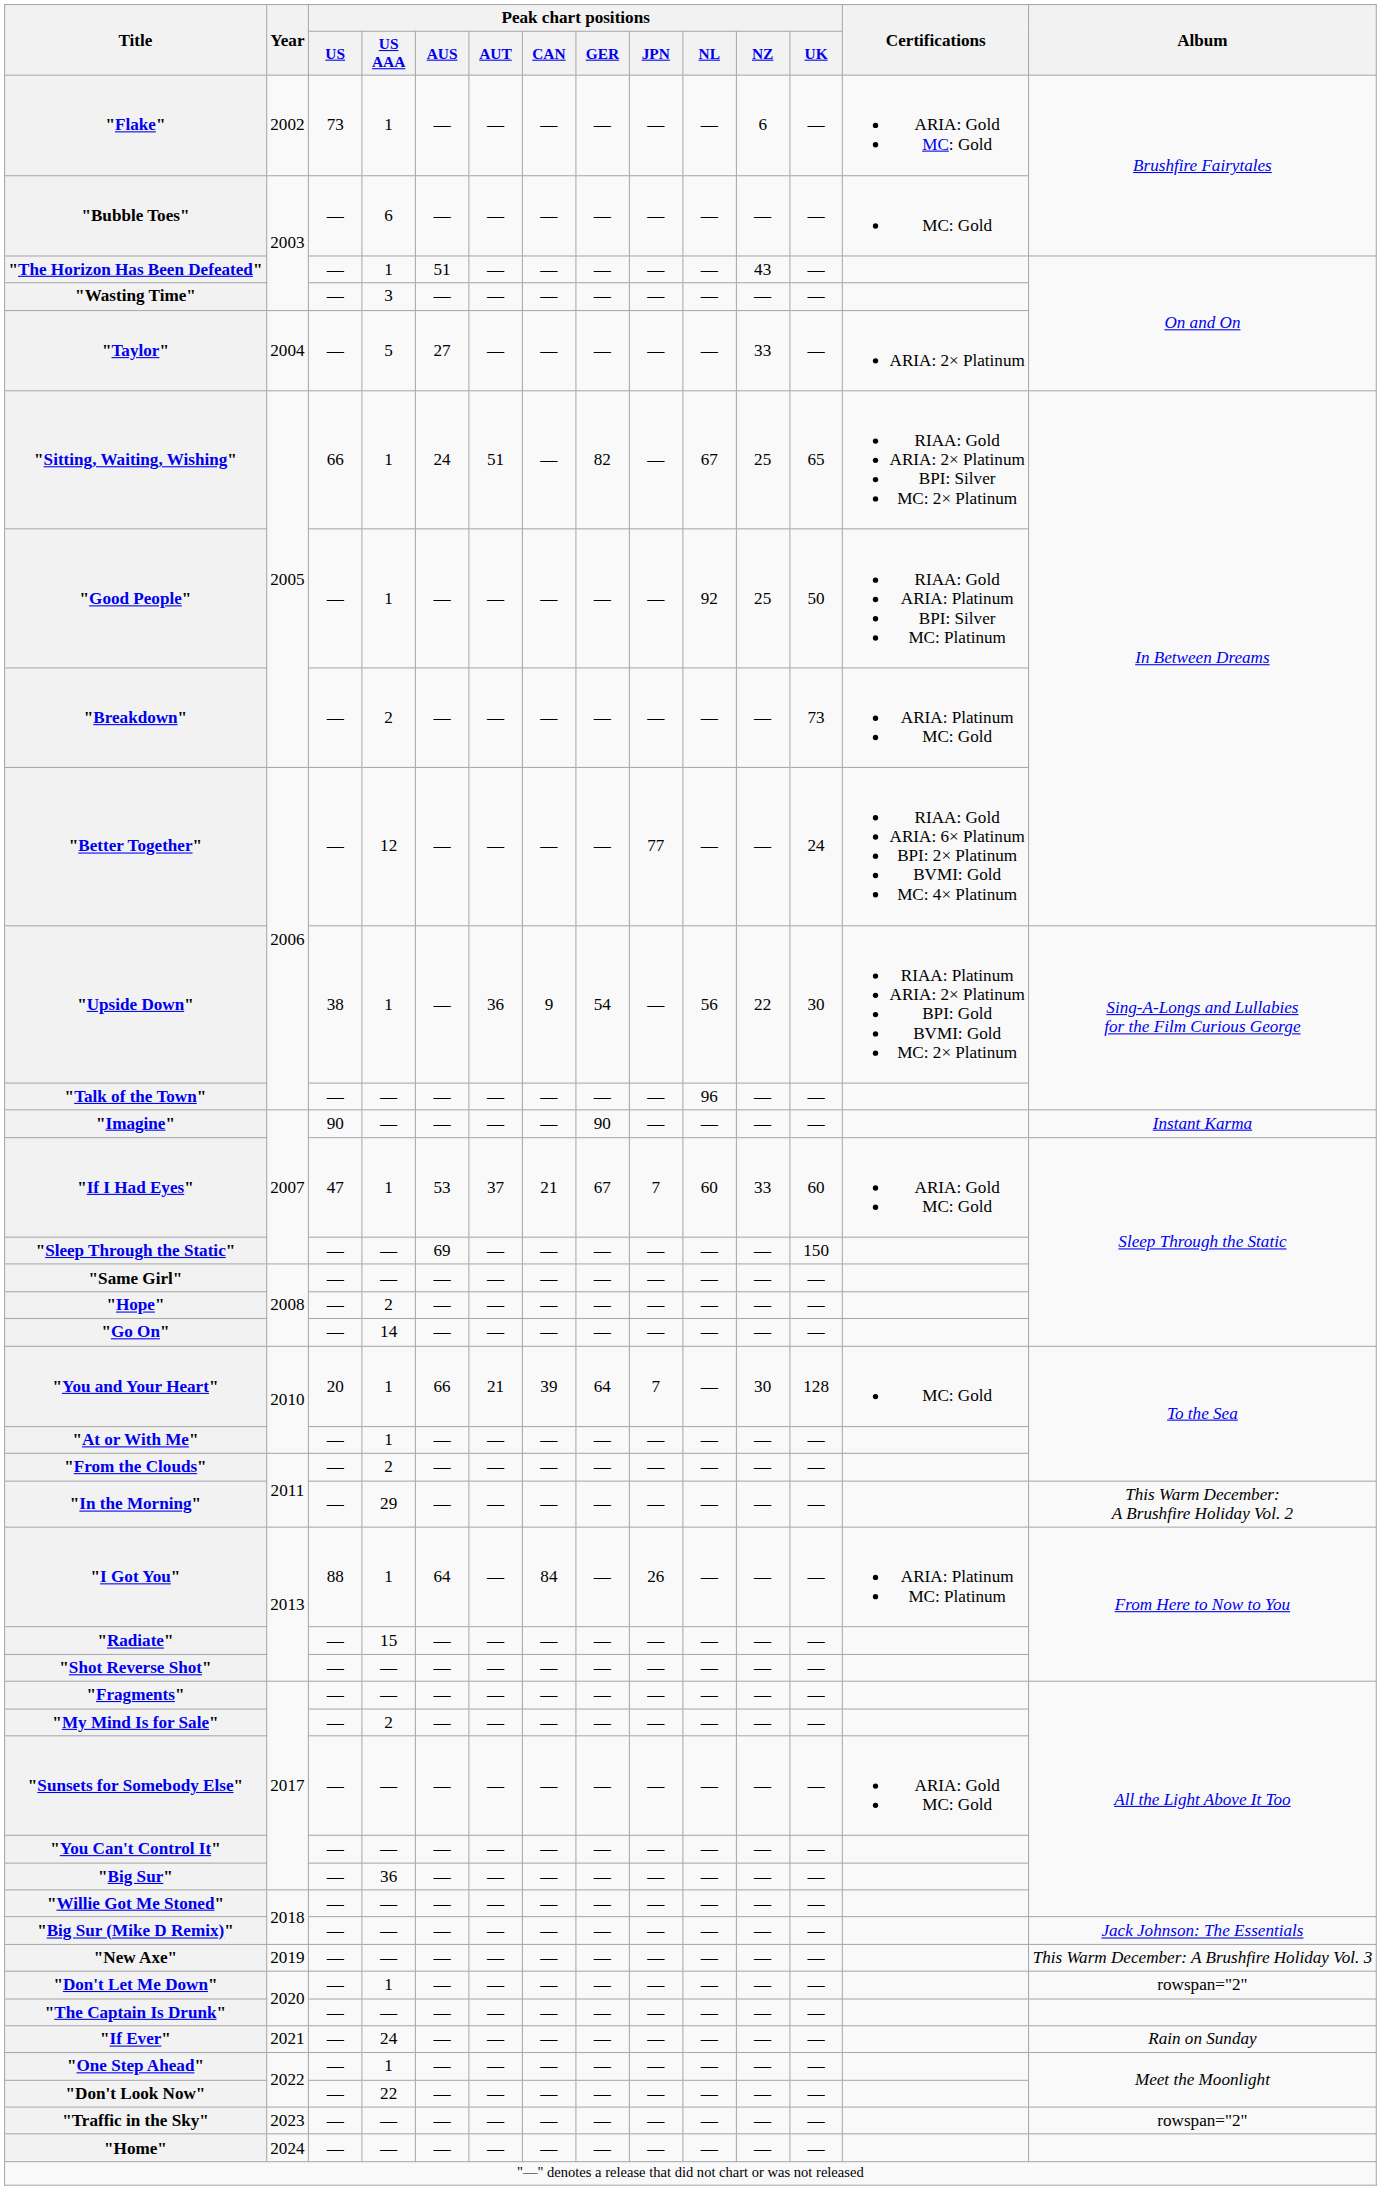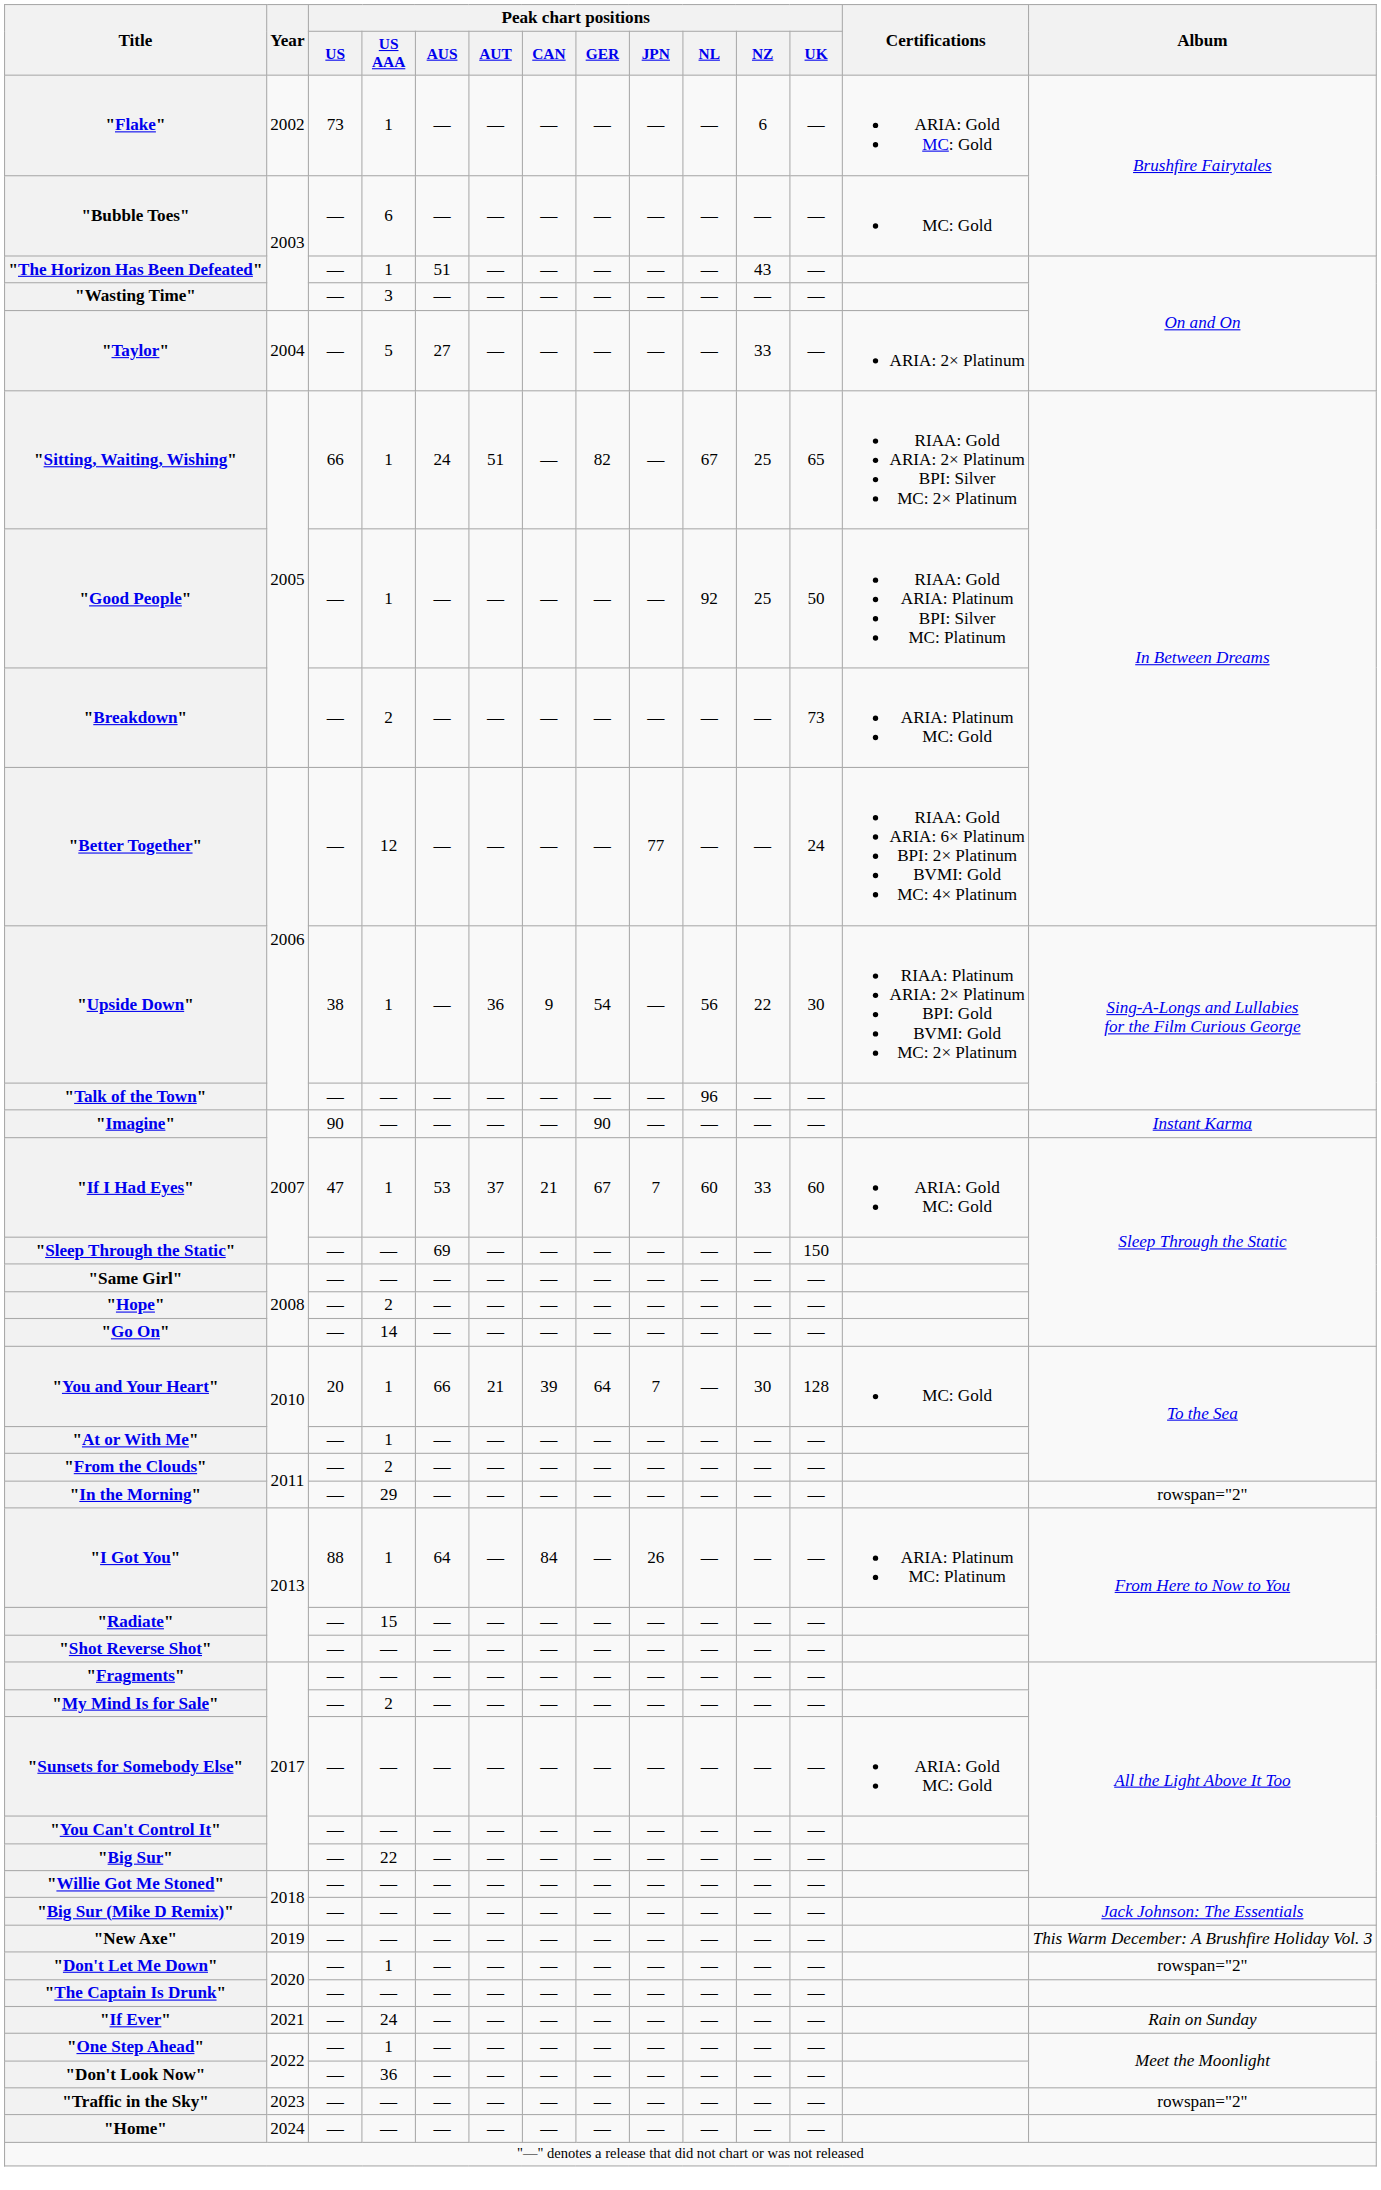(1202, 1503) This Warm December: A Brushfire Holiday Vol. 2 -> (1202, 1494) rowspan="2"
(389, 1876) 36 -> (389, 1857) 22
(389, 2093) 22 -> (389, 2074) 36
